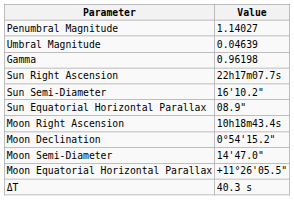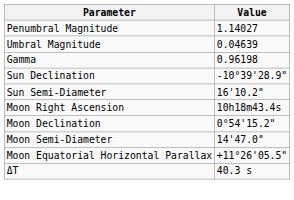- row: (62, 76)
+ row: (51, 76)
- row: (106, 108)
